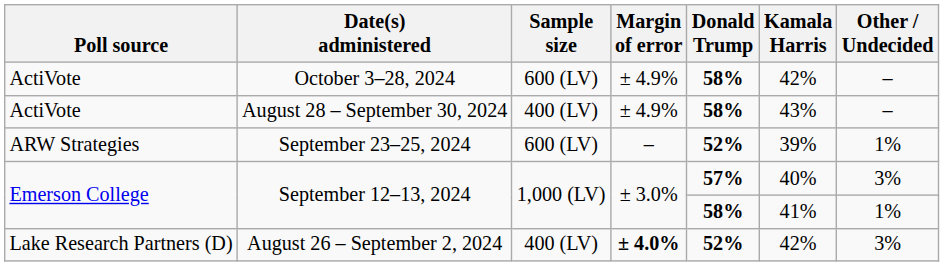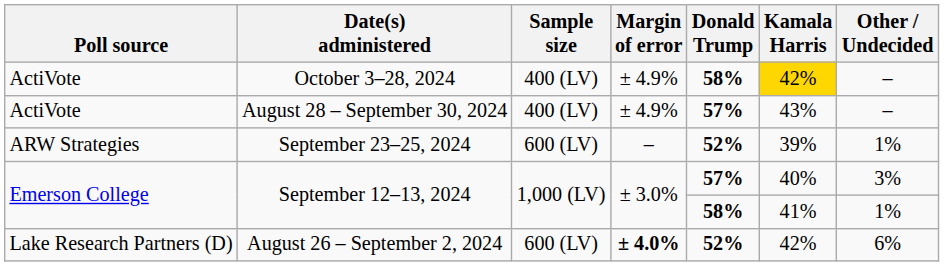(561, 78) 600 (LV) -> (561, 78) 400 (LV)
(798, 78) no background -> (798, 78) gold background
(723, 111) 58% -> (723, 111) 57%
(561, 244) 400 (LV) -> (561, 244) 600 (LV)
(888, 244) 3% -> (888, 244) 6%
